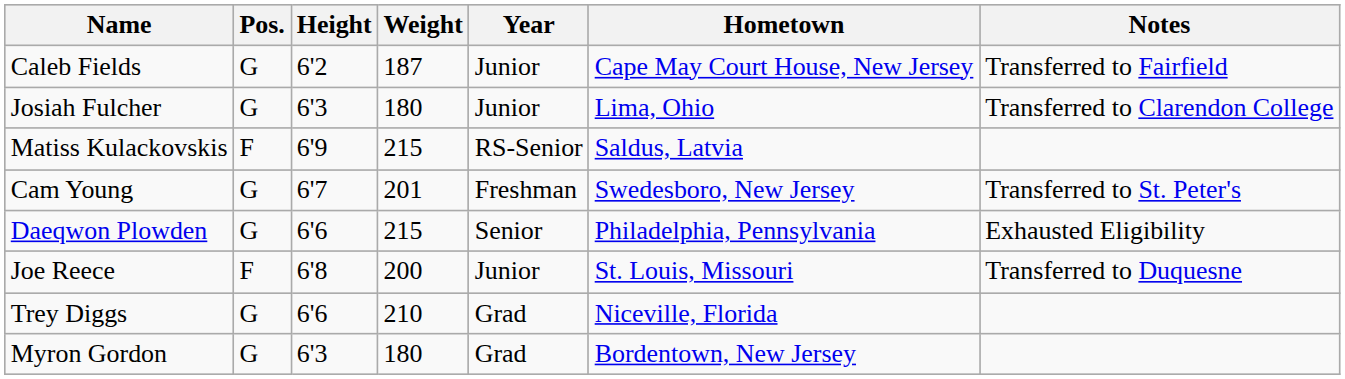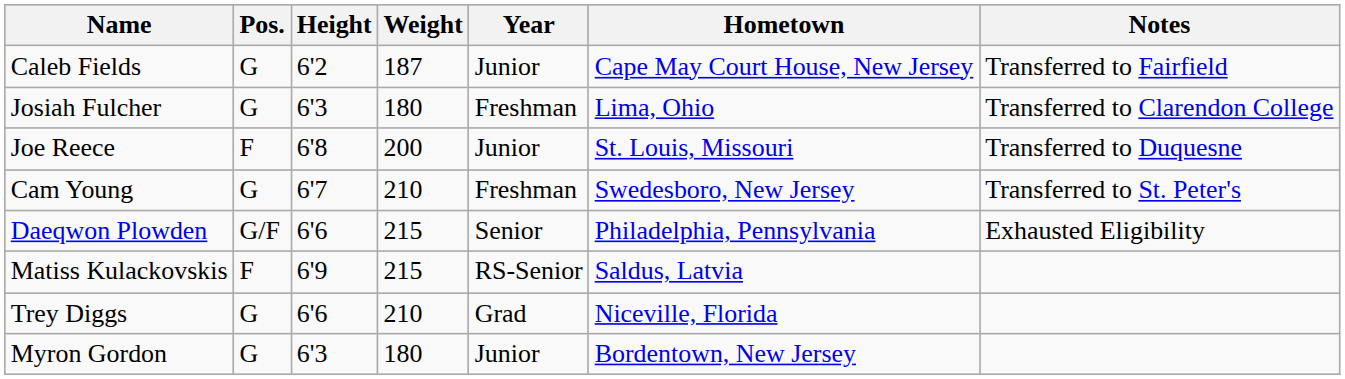(507, 107) Junior -> (526, 107) Freshman
rows swapped: (63, 271) <-> (119, 148)
(403, 189) 201 -> (403, 189) 210
(249, 230) G -> (260, 230) G/F
(501, 353) Grad -> (507, 353) Junior
